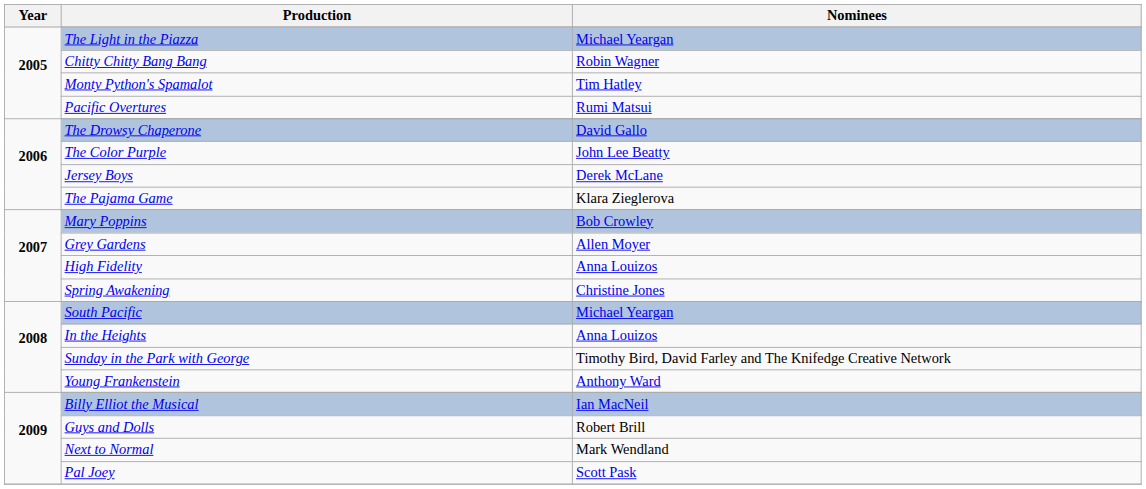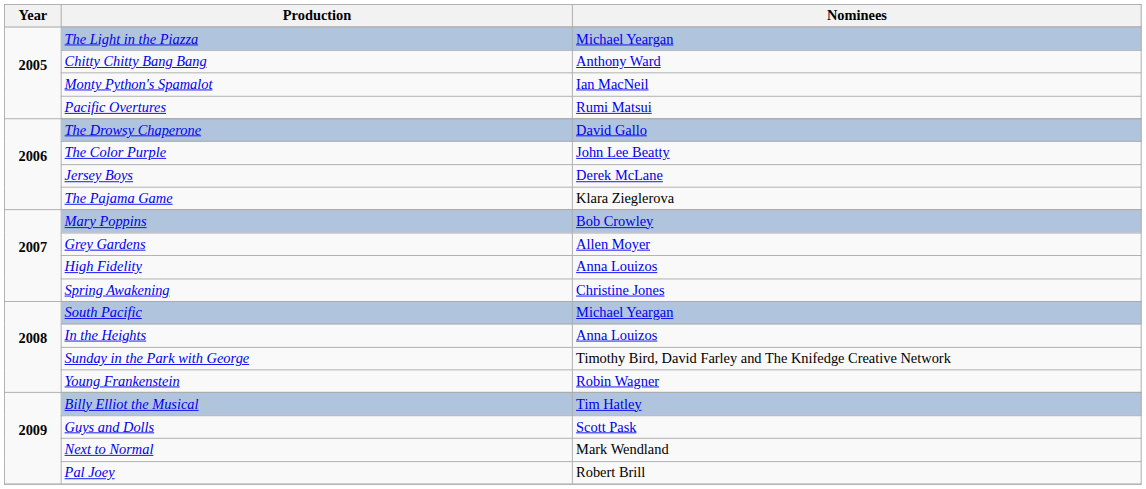(618, 61) Robin Wagner -> (618, 61) Anthony Ward
(609, 84) Tim Hatley -> (612, 84) Ian MacNeil
(618, 381) Anthony Ward -> (618, 381) Robin Wagner
(612, 404) Ian MacNeil -> (609, 404) Tim Hatley
(611, 426) Robert Brill -> (606, 426) Scott Pask
(606, 472) Scott Pask -> (611, 472) Robert Brill
